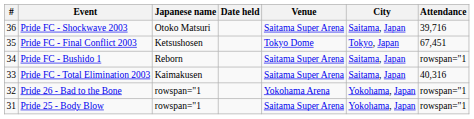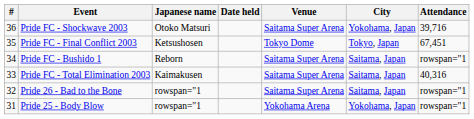(377, 28) Saitama, Japan -> (382, 28) Yokohama, Japan
(297, 91) Yokohama Arena -> (304, 91) Saitama Super Arena
(382, 91) Yokohama, Japan -> (377, 91) Saitama, Japan
(304, 106) Saitama Super Arena -> (297, 106) Yokohama Arena
